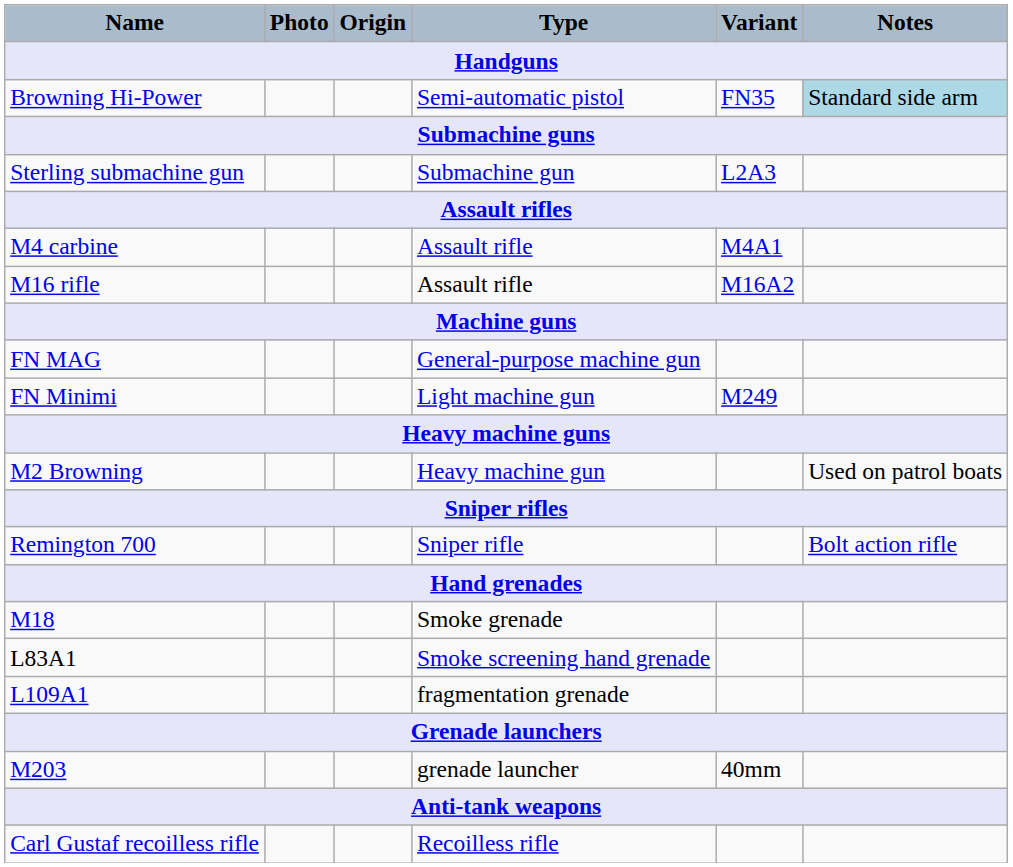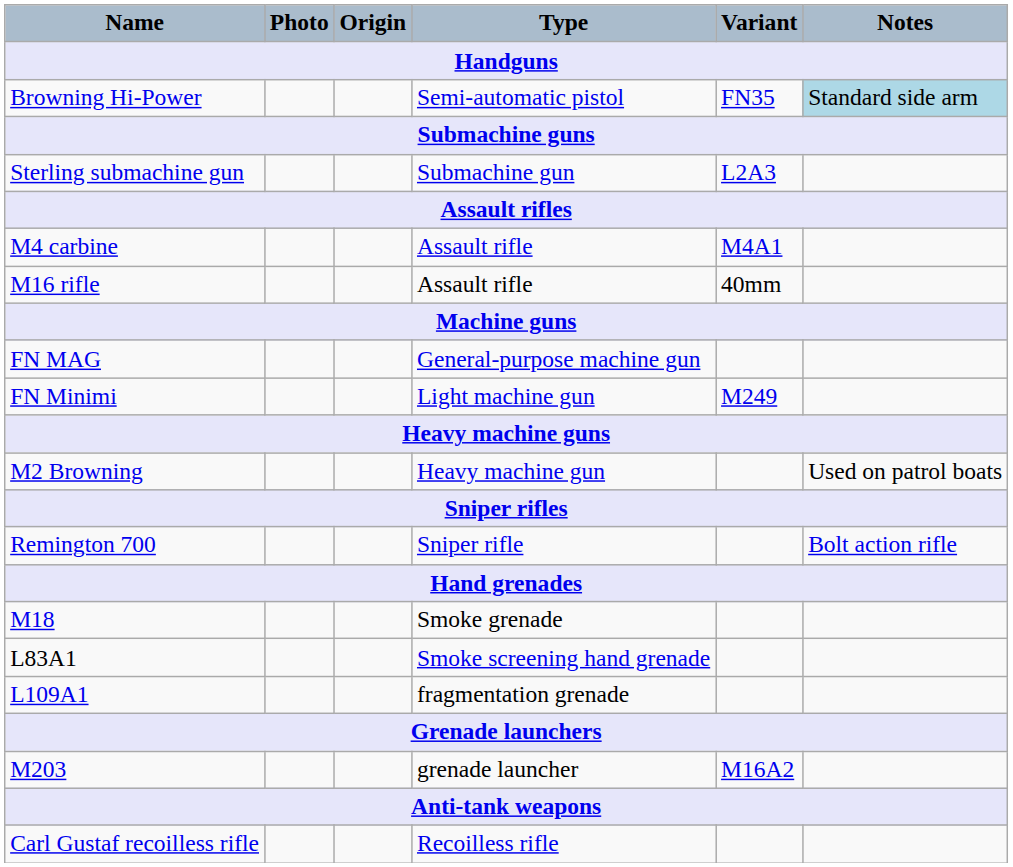(758, 284) M16A2 -> (751, 284) 40mm
(751, 769) 40mm -> (758, 769) M16A2
